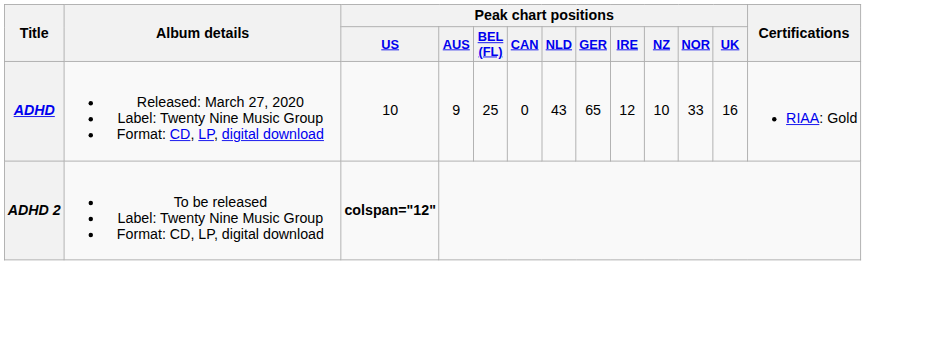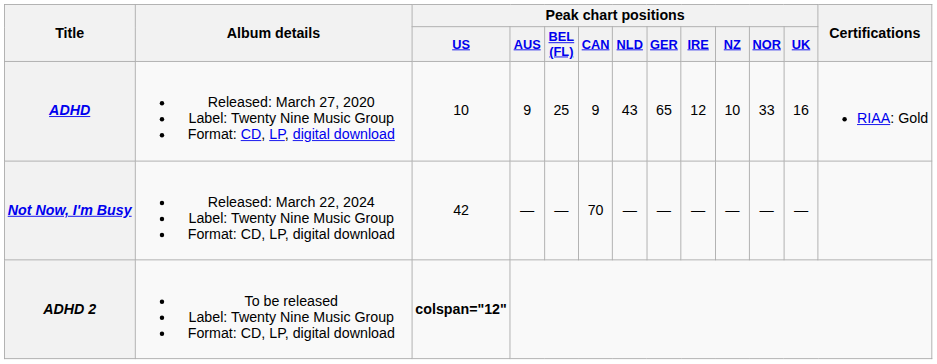(525, 111) 0 -> (596, 111) 9
+ row: (70, 210)
